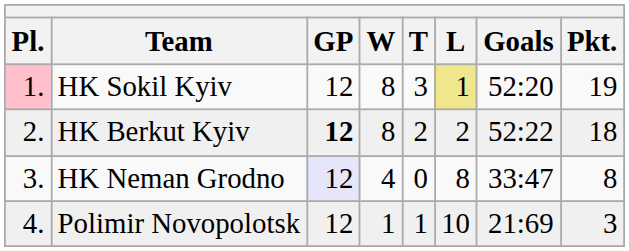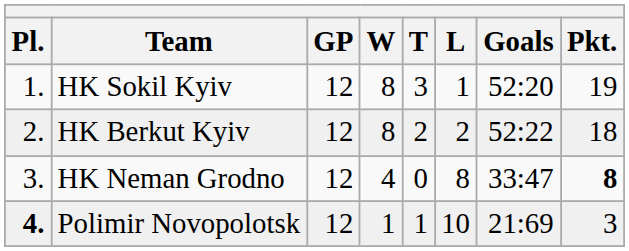(34, 86) pink background -> (34, 86) no background
(463, 86) khaki background -> (463, 86) no background
(339, 131) bold -> (339, 131) normal
(339, 177) lavender background -> (339, 177) no background
(610, 177) normal -> (610, 177) bold
(34, 223) normal -> (34, 223) bold
